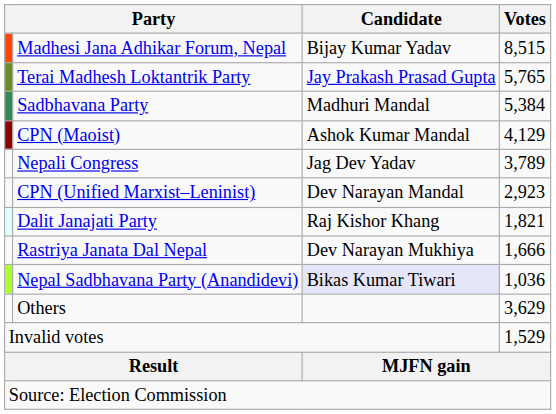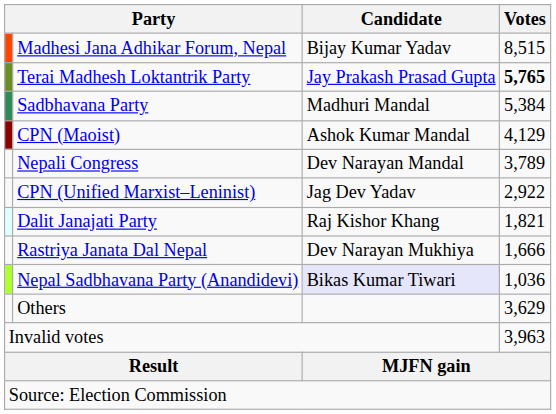(525, 76) normal -> (525, 76) bold
(361, 163) Jag Dev Yadav -> (385, 163) Dev Narayan Mandal
(385, 192) Dev Narayan Mandal -> (361, 192) Jag Dev Yadav
(525, 192) 2,923 -> (525, 192) 2,922
(525, 337) 1,529 -> (525, 337) 3,963
